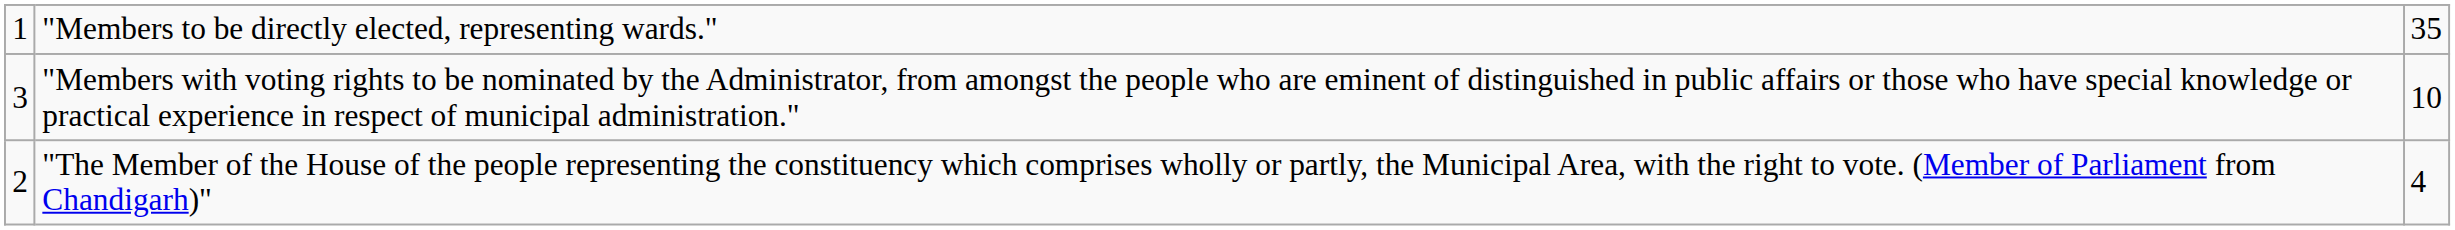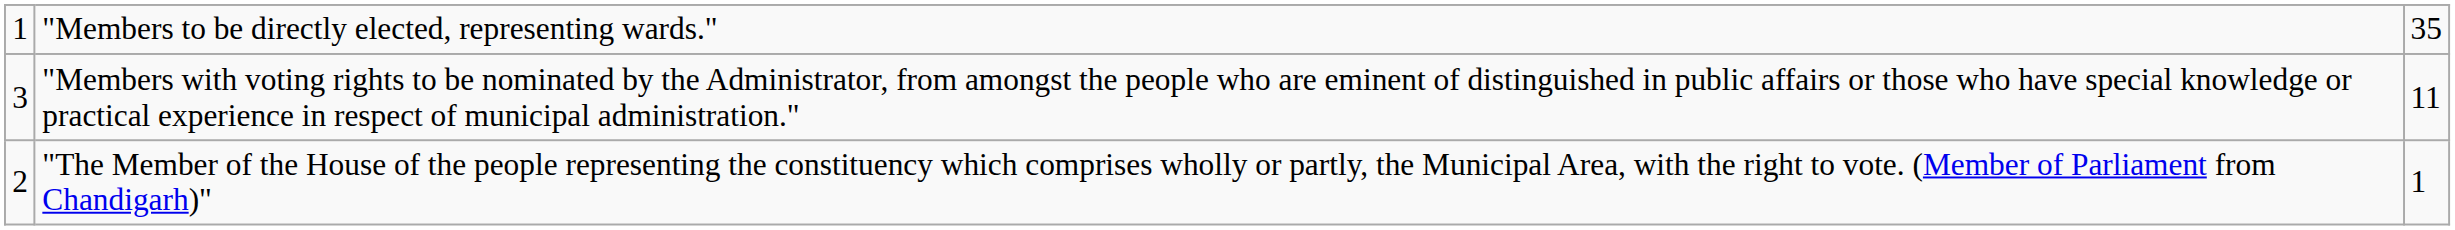(2426, 96) 10 -> (2426, 96) 11
(2418, 181) 4 -> (2418, 181) 1
